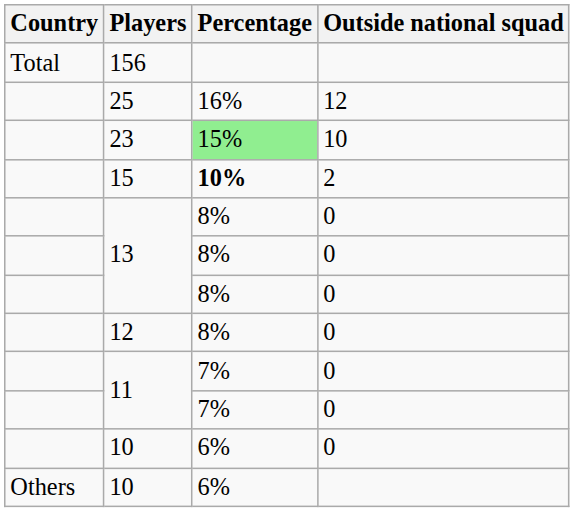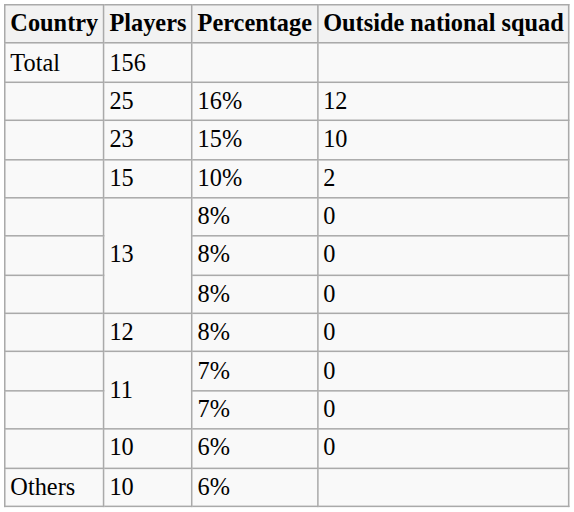(220, 139) lightgreen background -> (220, 139) no background
(222, 178) bold -> (220, 178) normal
